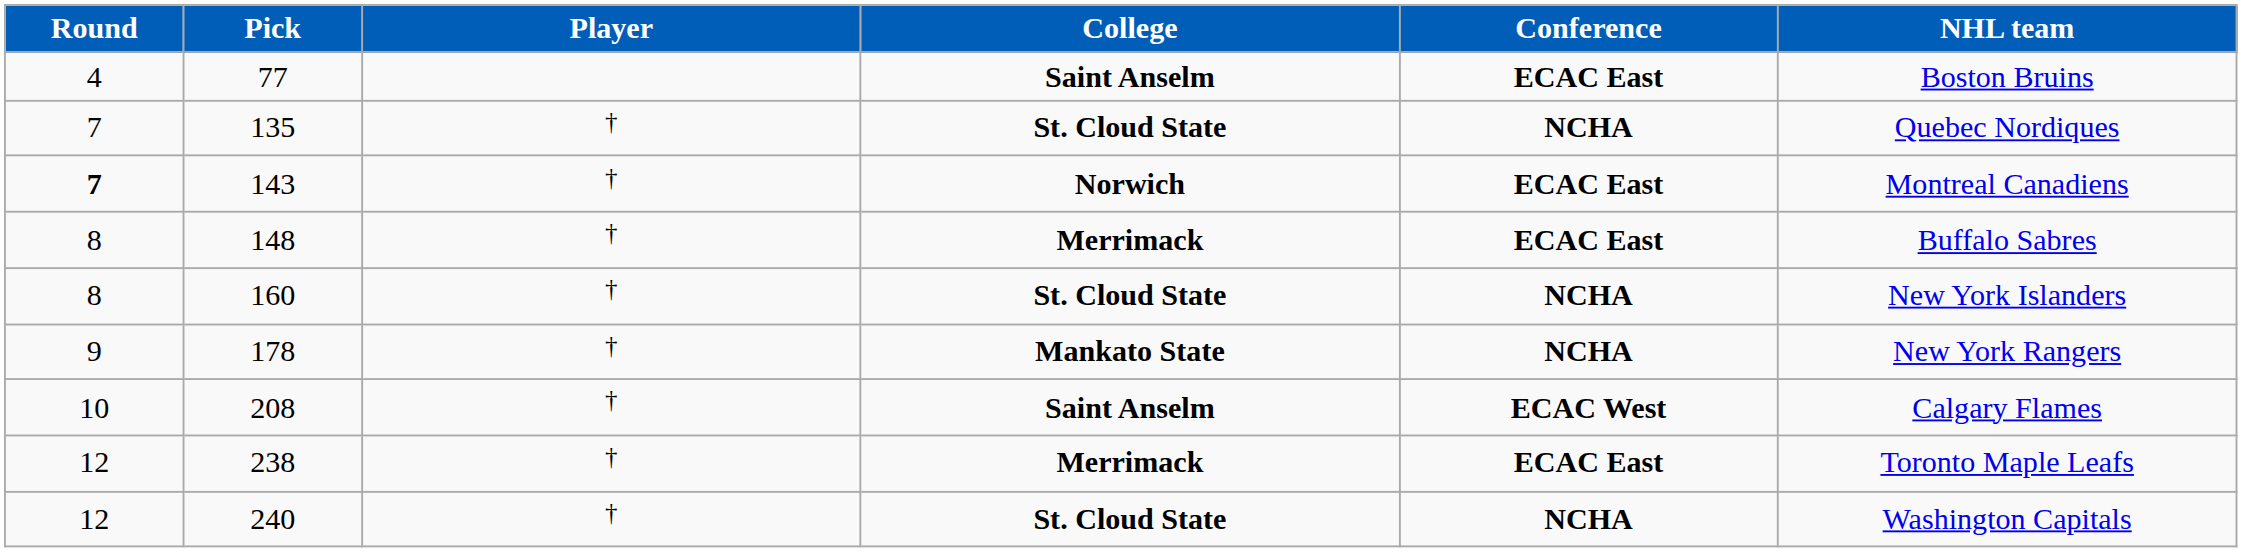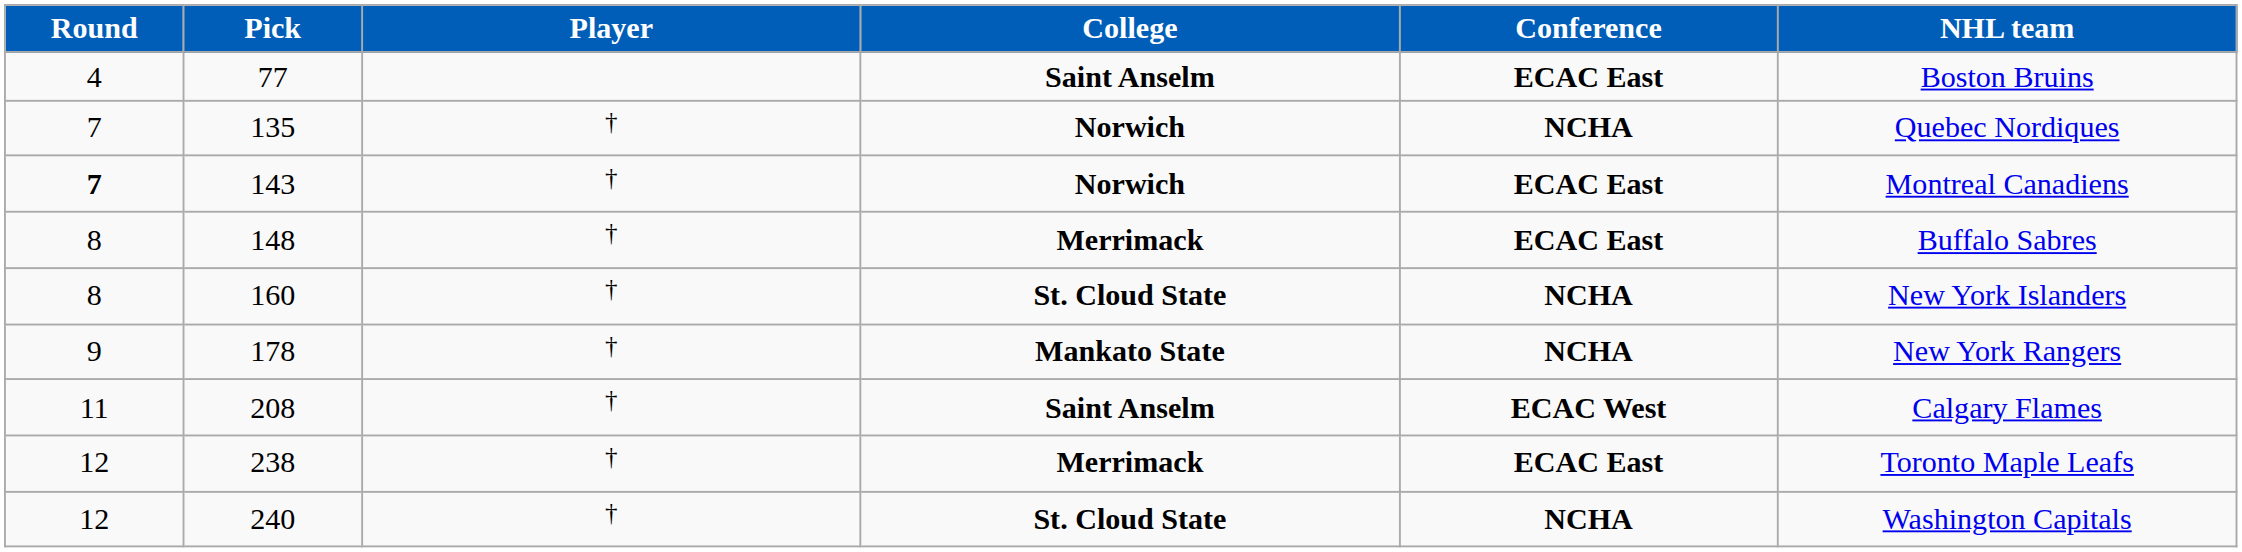(1130, 127) St. Cloud State -> (1130, 127) Norwich
(94, 407) 10 -> (94, 407) 11
